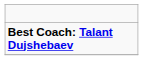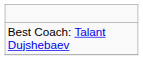(60, 38) bold -> (57, 38) normal
